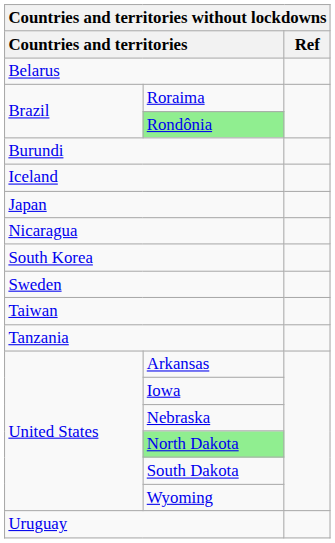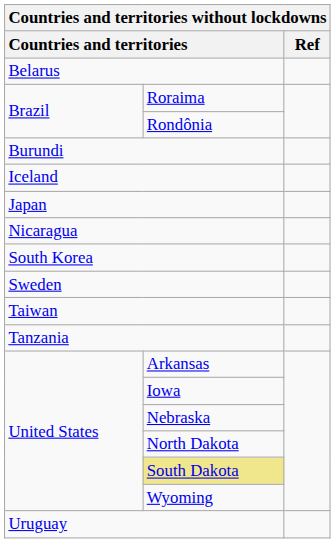(179, 124) lightgreen background -> (179, 124) no background
(193, 444) lightgreen background -> (193, 444) no background
(193, 470) no background -> (193, 470) khaki background
